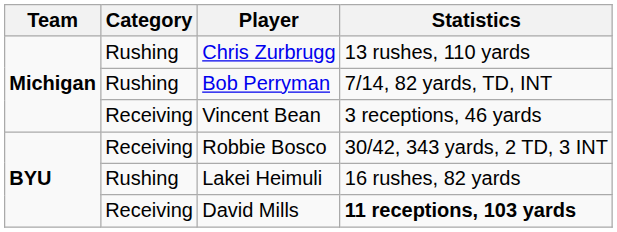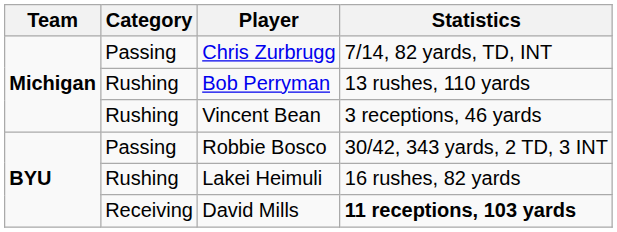(142, 52) Rushing -> (141, 52) Passing
(437, 52) 13 rushes, 110 yards -> (449, 52) 7/14, 82 yards, TD, INT
(449, 83) 7/14, 82 yards, TD, INT -> (437, 83) 13 rushes, 110 yards
(149, 115) Receiving -> (142, 115) Rushing
(149, 147) Receiving -> (141, 147) Passing
